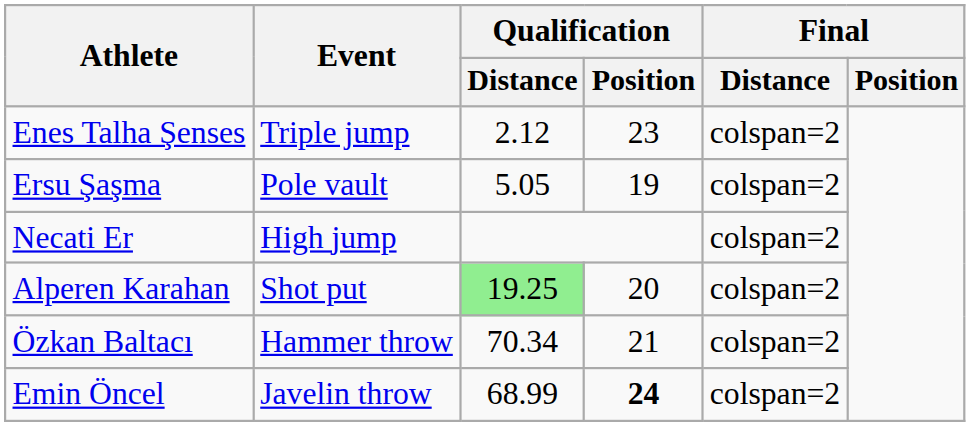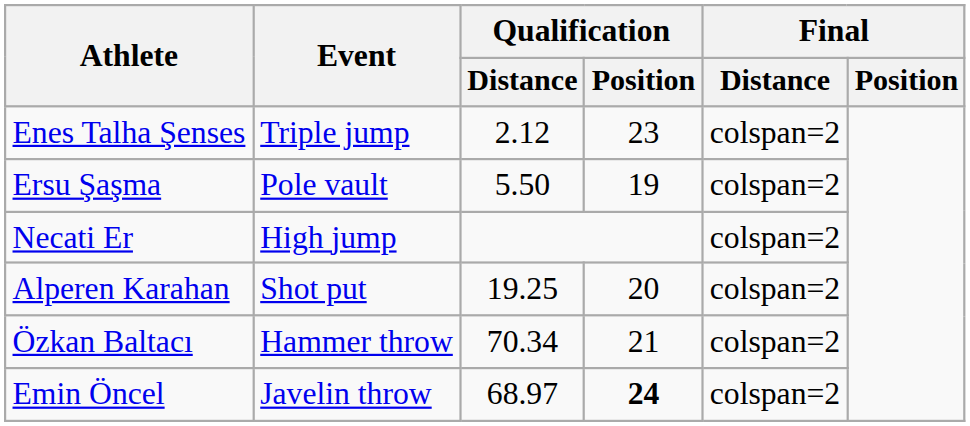(522, 184) 5.05 -> (522, 184) 5.50
(522, 289) lightgreen background -> (522, 289) no background
(522, 393) 68.99 -> (522, 393) 68.97
